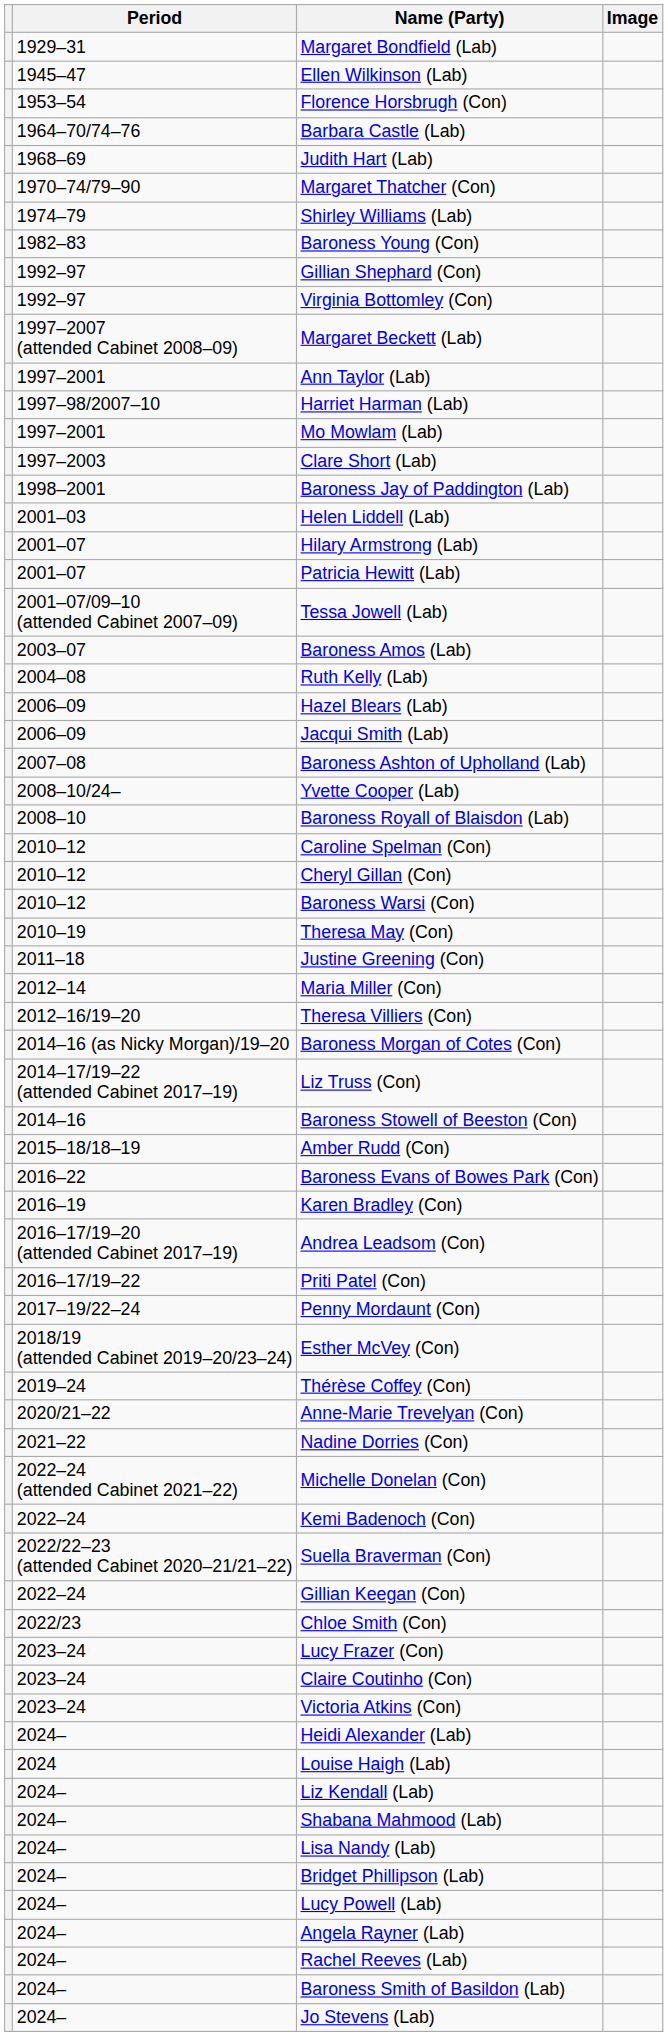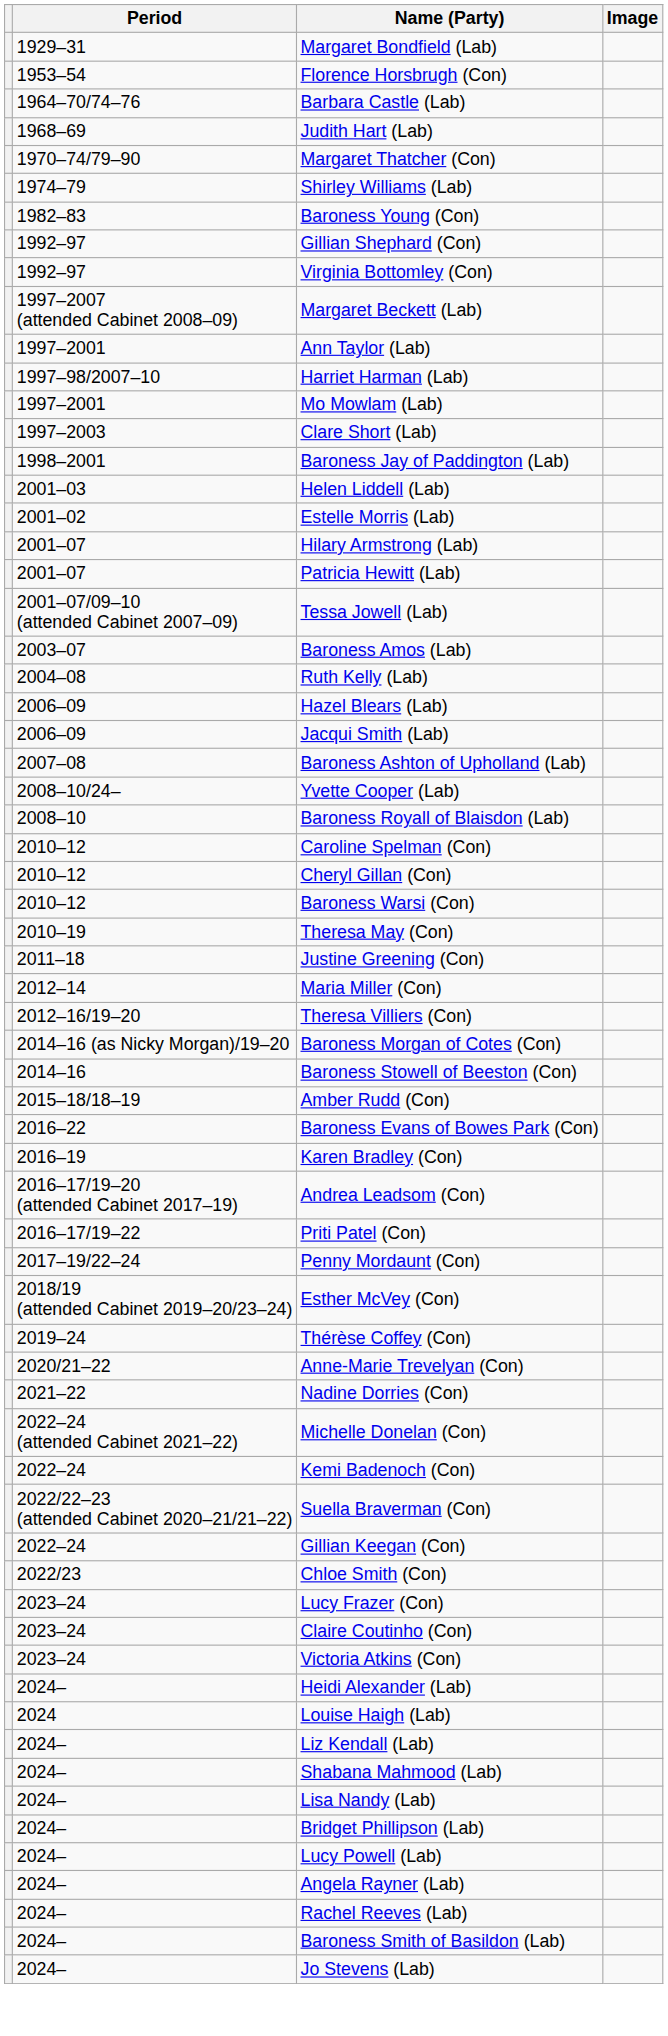- row: (384, 74)
+ row: (378, 517)
- row: (361, 1082)
